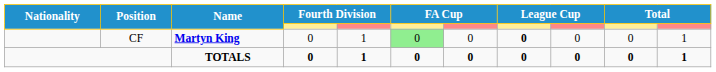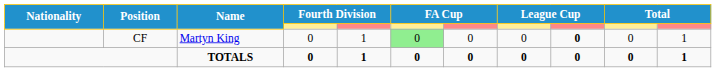(207, 38) bold -> (210, 38) normal
(524, 38) bold -> (524, 38) normal
(577, 38) normal -> (577, 38) bold
